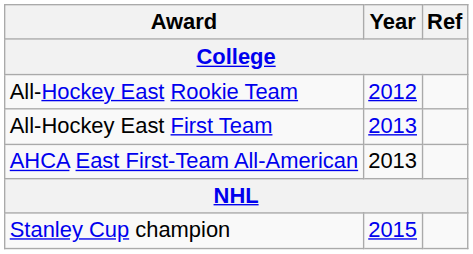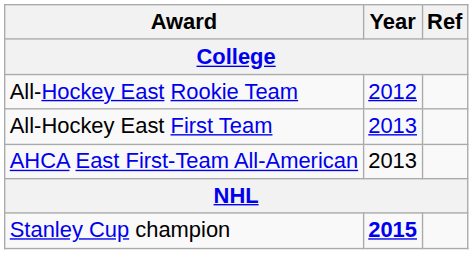(393, 230) normal -> (393, 230) bold
